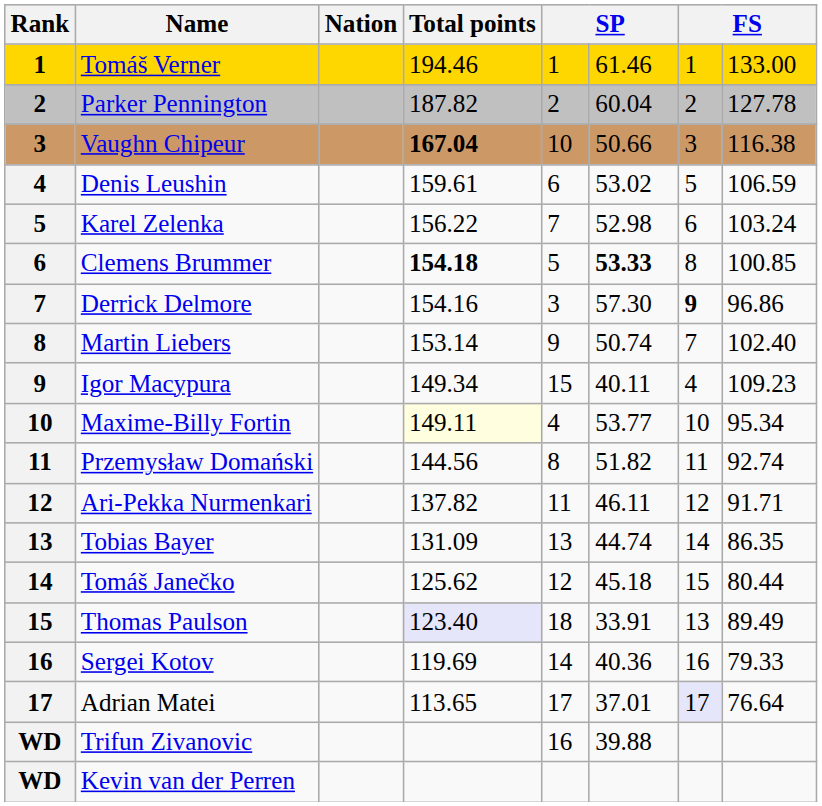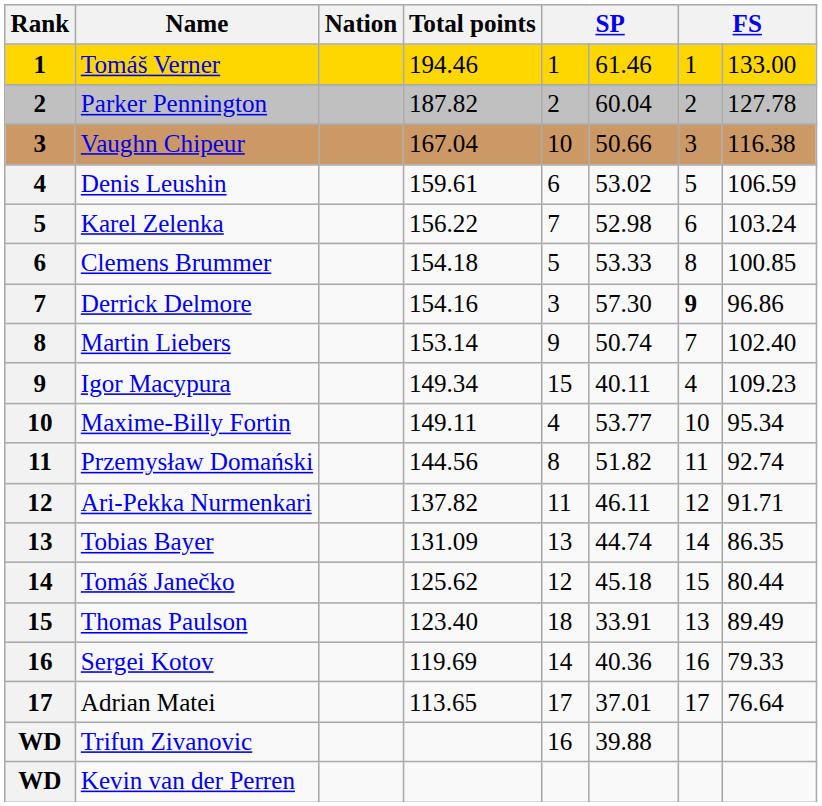(443, 143) bold -> (443, 143) normal
(443, 263) bold -> (443, 263) normal
(624, 263) bold -> (624, 263) normal
(443, 422) lightyellow background -> (443, 422) no background
(443, 622) lavender background -> (443, 622) no background
(697, 701) lavender background -> (697, 701) no background
